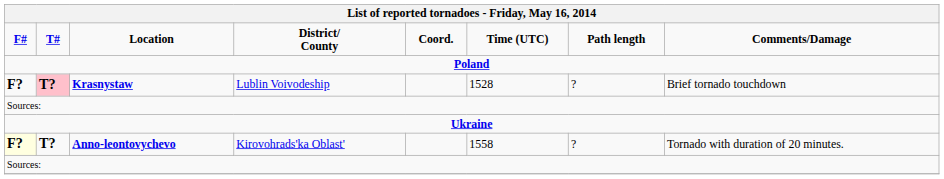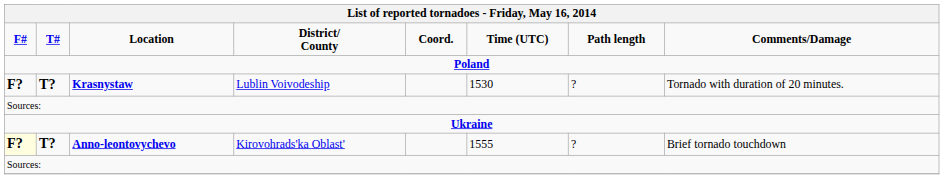(47, 85) pink background -> (47, 85) no background
(481, 85) 1528 -> (481, 85) 1530
(726, 85) Brief tornado touchdown -> (755, 85) Tornado with duration of 20 minutes.
(481, 144) 1558 -> (481, 144) 1555
(755, 144) Tornado with duration of 20 minutes. -> (726, 144) Brief tornado touchdown
